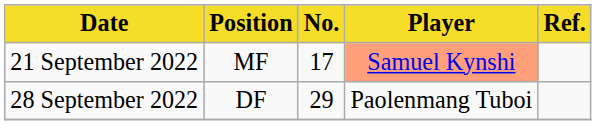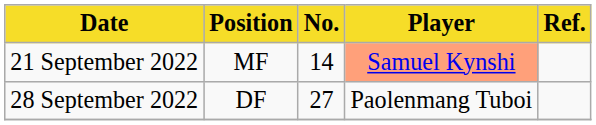(322, 61) 17 -> (322, 61) 14
(322, 100) 29 -> (322, 100) 27
